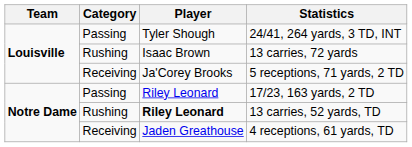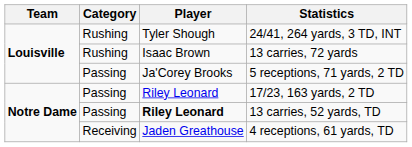(104, 34) Passing -> (105, 34) Rushing
(110, 73) Receiving -> (104, 73) Passing
(105, 112) Rushing -> (104, 112) Passing
